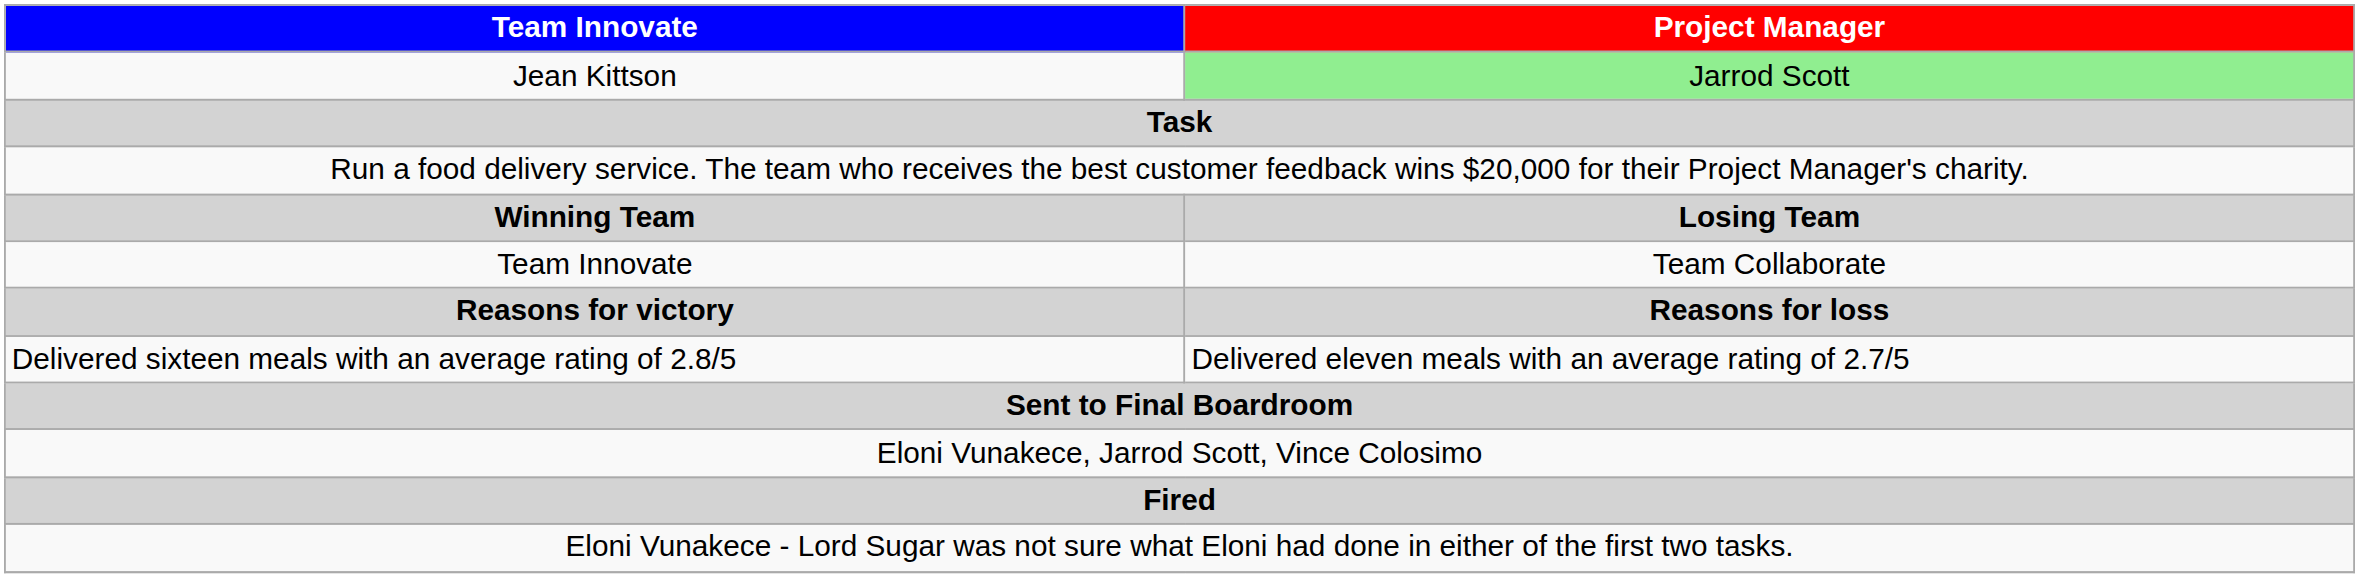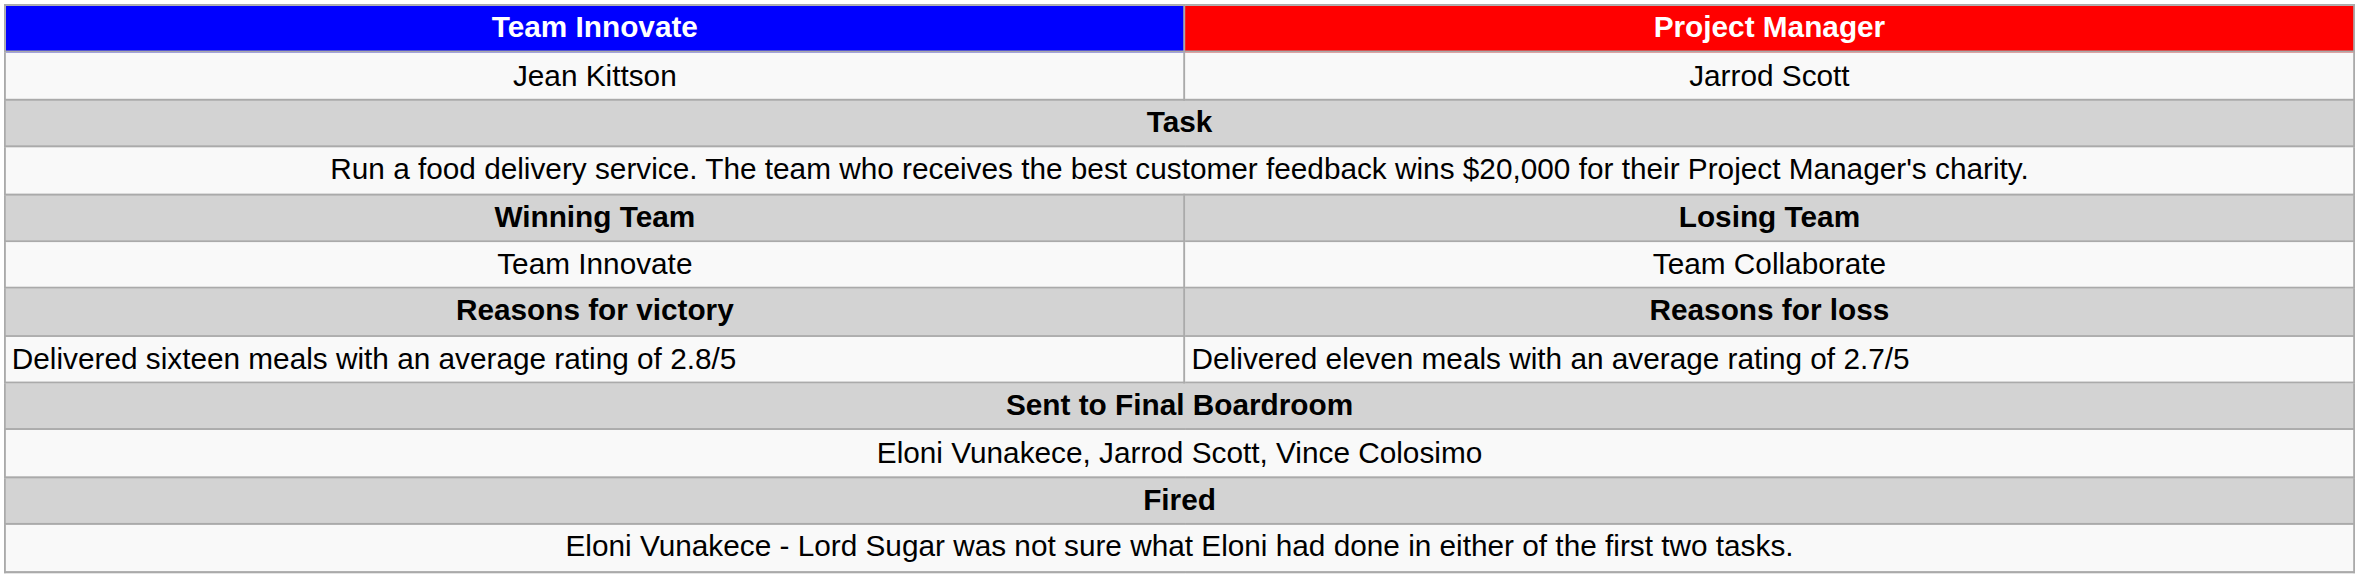(1769, 75) lightgreen background -> (1769, 75) no background
